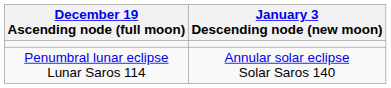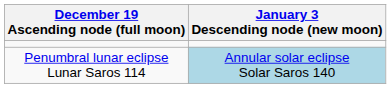(287, 65) no background -> (287, 65) lightblue background
